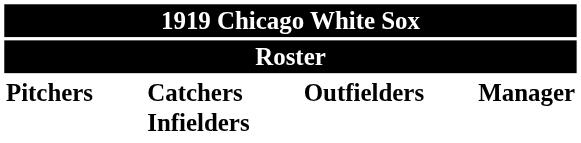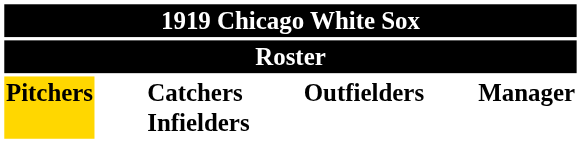(49, 92) no background -> (49, 92) gold background
